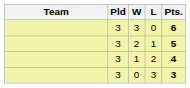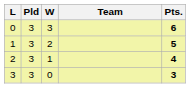columns swapped: (56, 12) <-> (154, 12)
